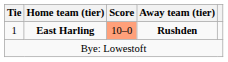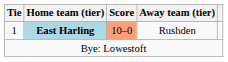(65, 30) no background -> (65, 30) lightblue background
(177, 30) bold -> (177, 30) normal
